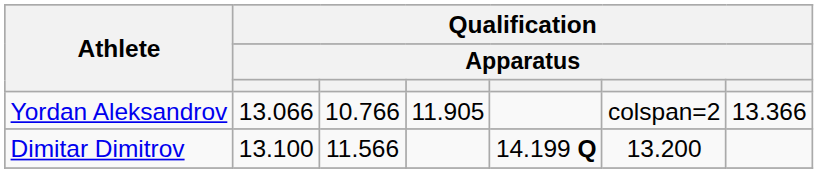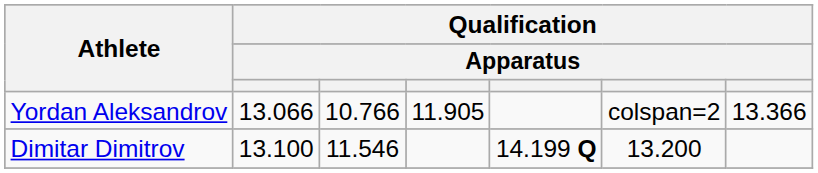(363, 149) 11.566 -> (363, 149) 11.546
